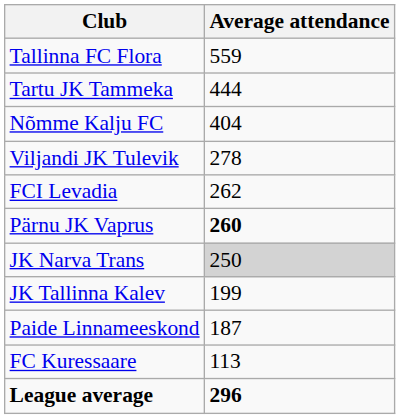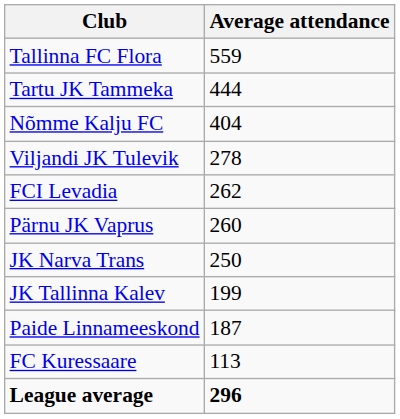(226, 225) bold -> (226, 225) normal
(226, 259) lightgrey background -> (226, 259) no background
